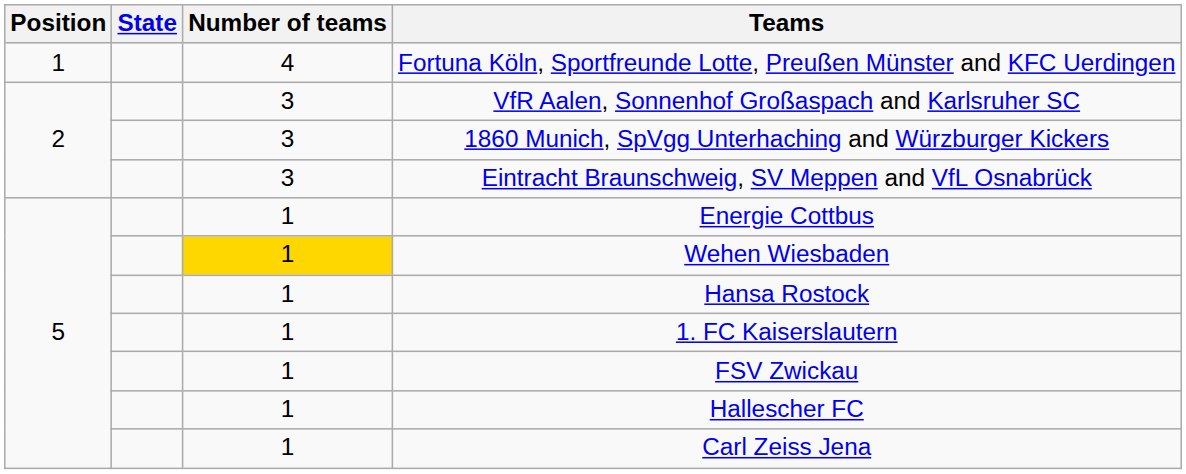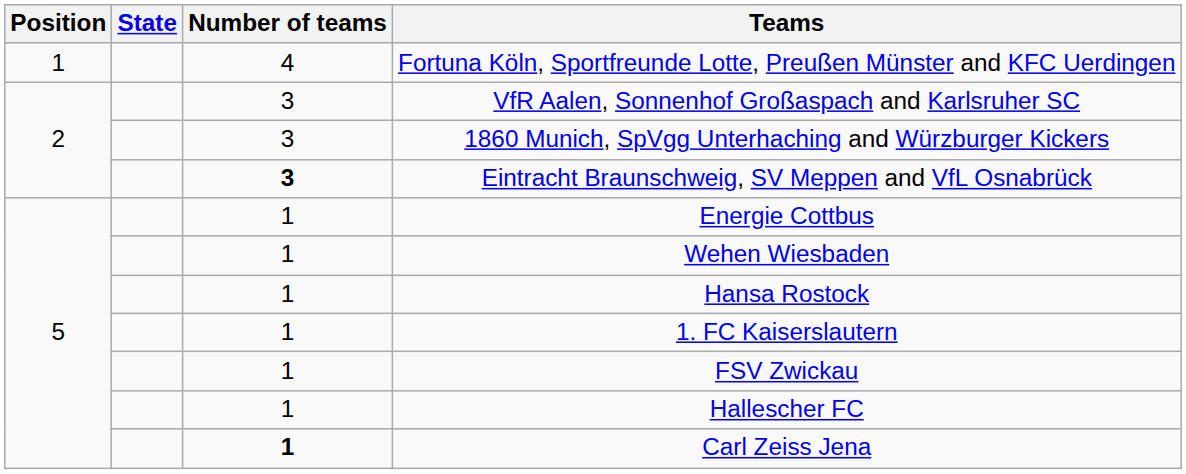(288, 178) normal -> (288, 178) bold
(288, 255) gold background -> (288, 255) no background
(288, 448) normal -> (288, 448) bold
